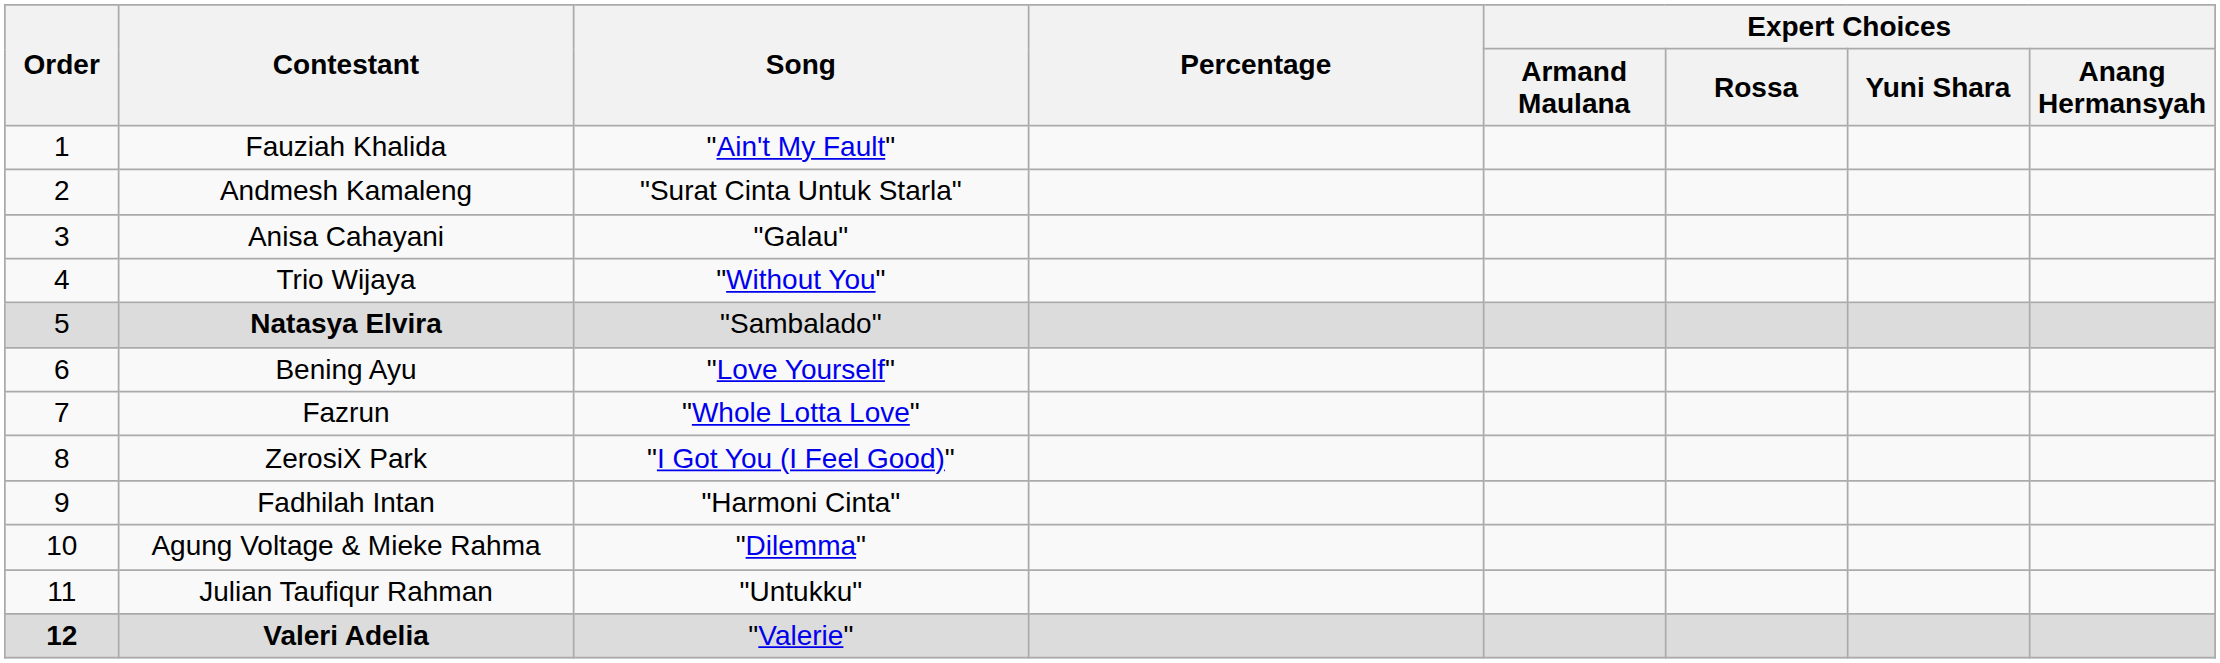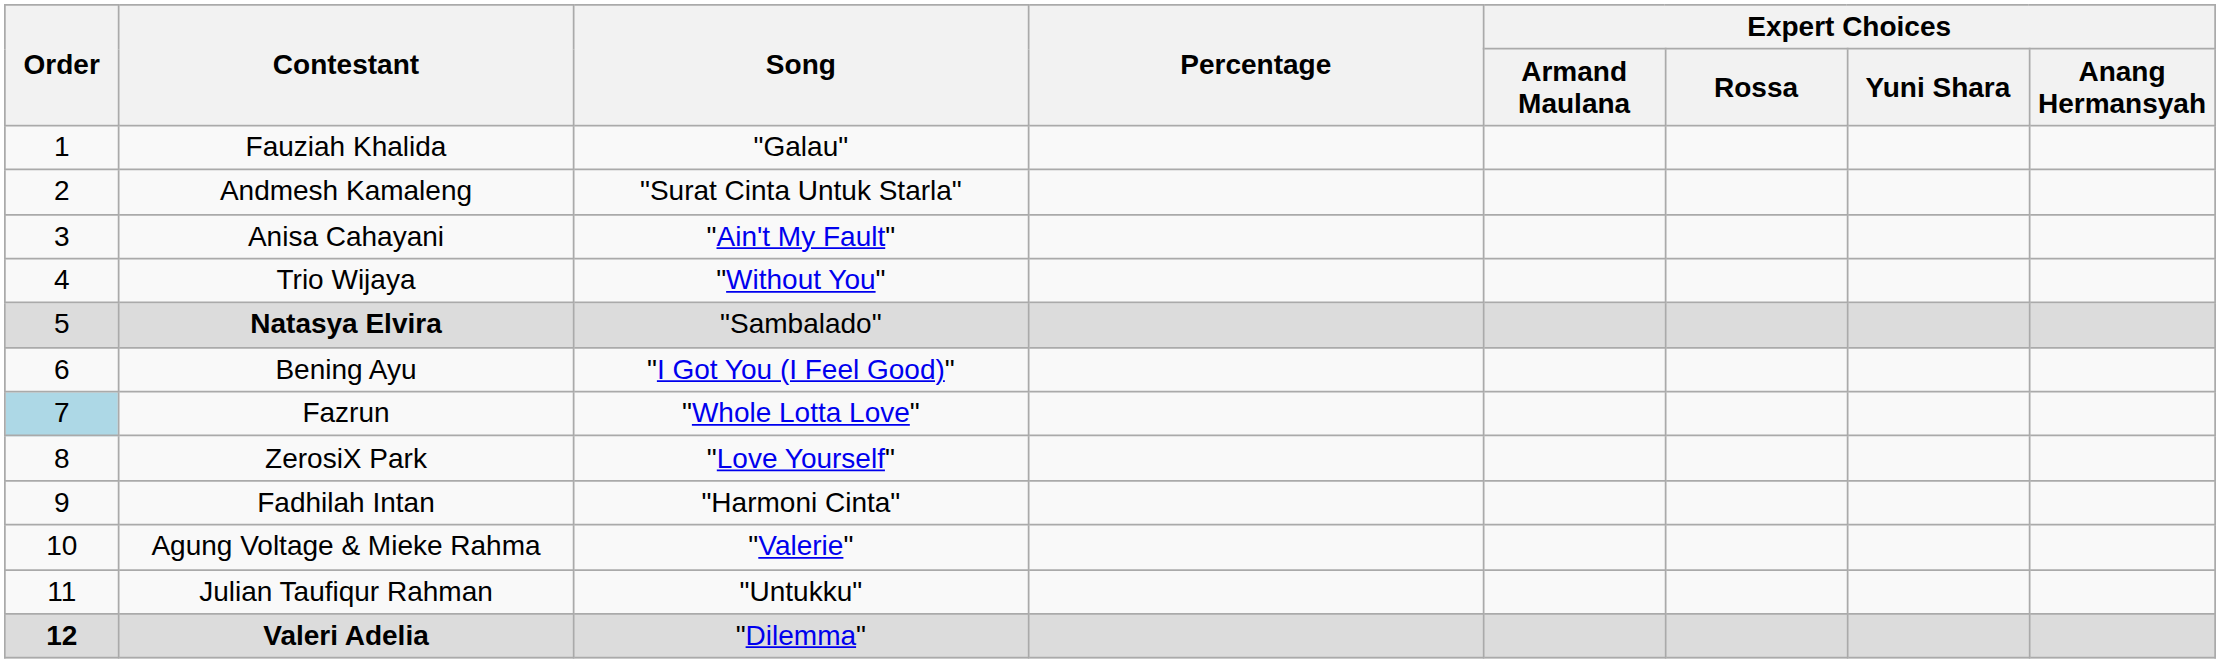(801, 147) "Ain't My Fault" -> (801, 147) "Galau"
(801, 235) "Galau" -> (801, 235) "Ain't My Fault"
(801, 369) "Love Yourself" -> (801, 369) "I Got You (I Feel Good)"
(62, 413) no background -> (62, 413) lightblue background
(801, 457) "I Got You (I Feel Good)" -> (801, 457) "Love Yourself"
(801, 546) "Dilemma" -> (801, 546) "Valerie"
(801, 635) "Valerie" -> (801, 635) "Dilemma"
